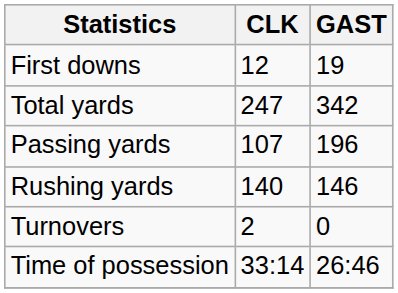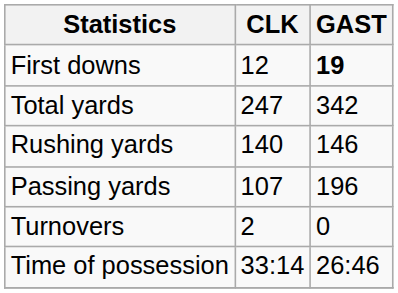(330, 65) normal -> (330, 65) bold
rows swapped: (92, 186) <-> (91, 145)
